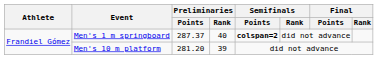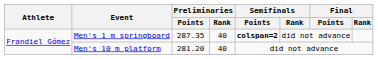(191, 35) 287.37 -> (191, 35) 287.35
(222, 48) 39 -> (222, 48) 40
